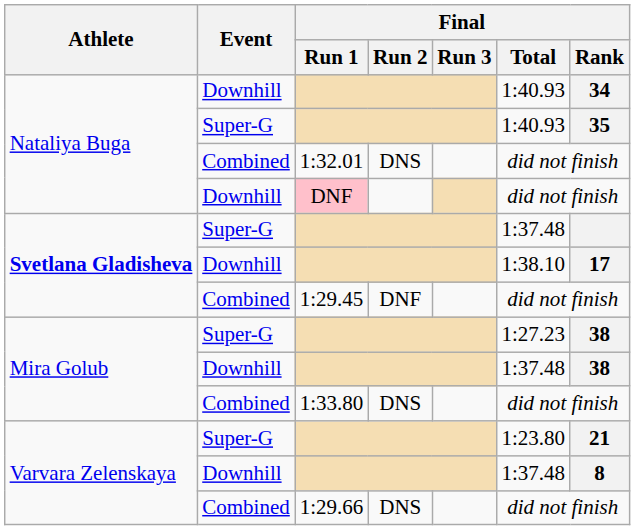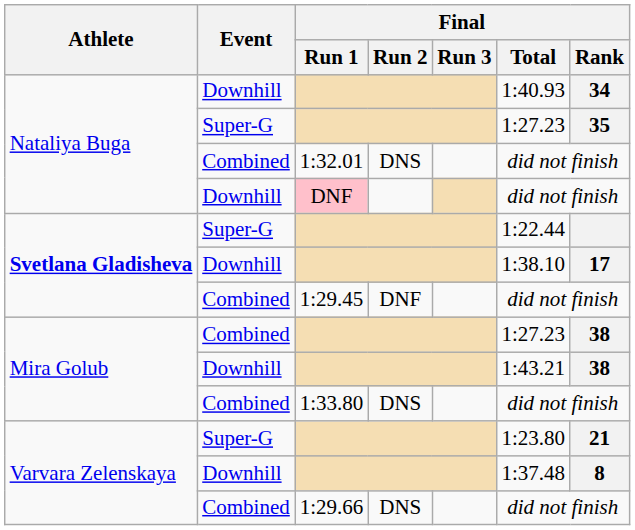(533, 126) 1:40.93 -> (533, 126) 1:27.23
(533, 230) 1:37.48 -> (533, 230) 1:22.44
(238, 334) Super-G -> (246, 334) Combined
(533, 368) 1:37.48 -> (533, 368) 1:43.21
